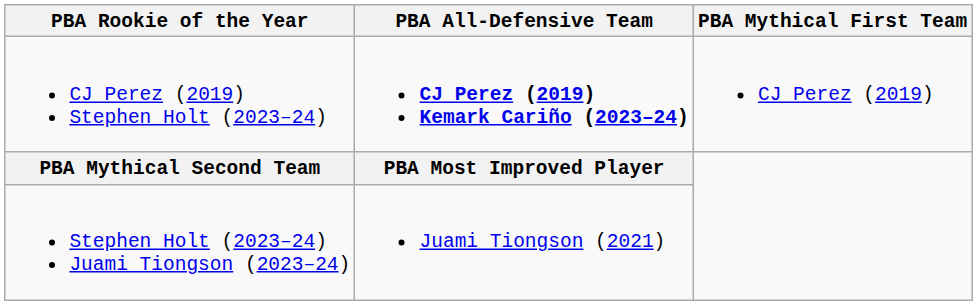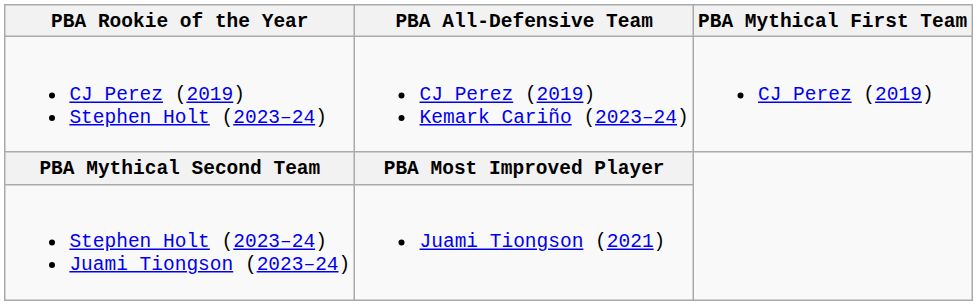(524, 106) bold -> (524, 106) normal
